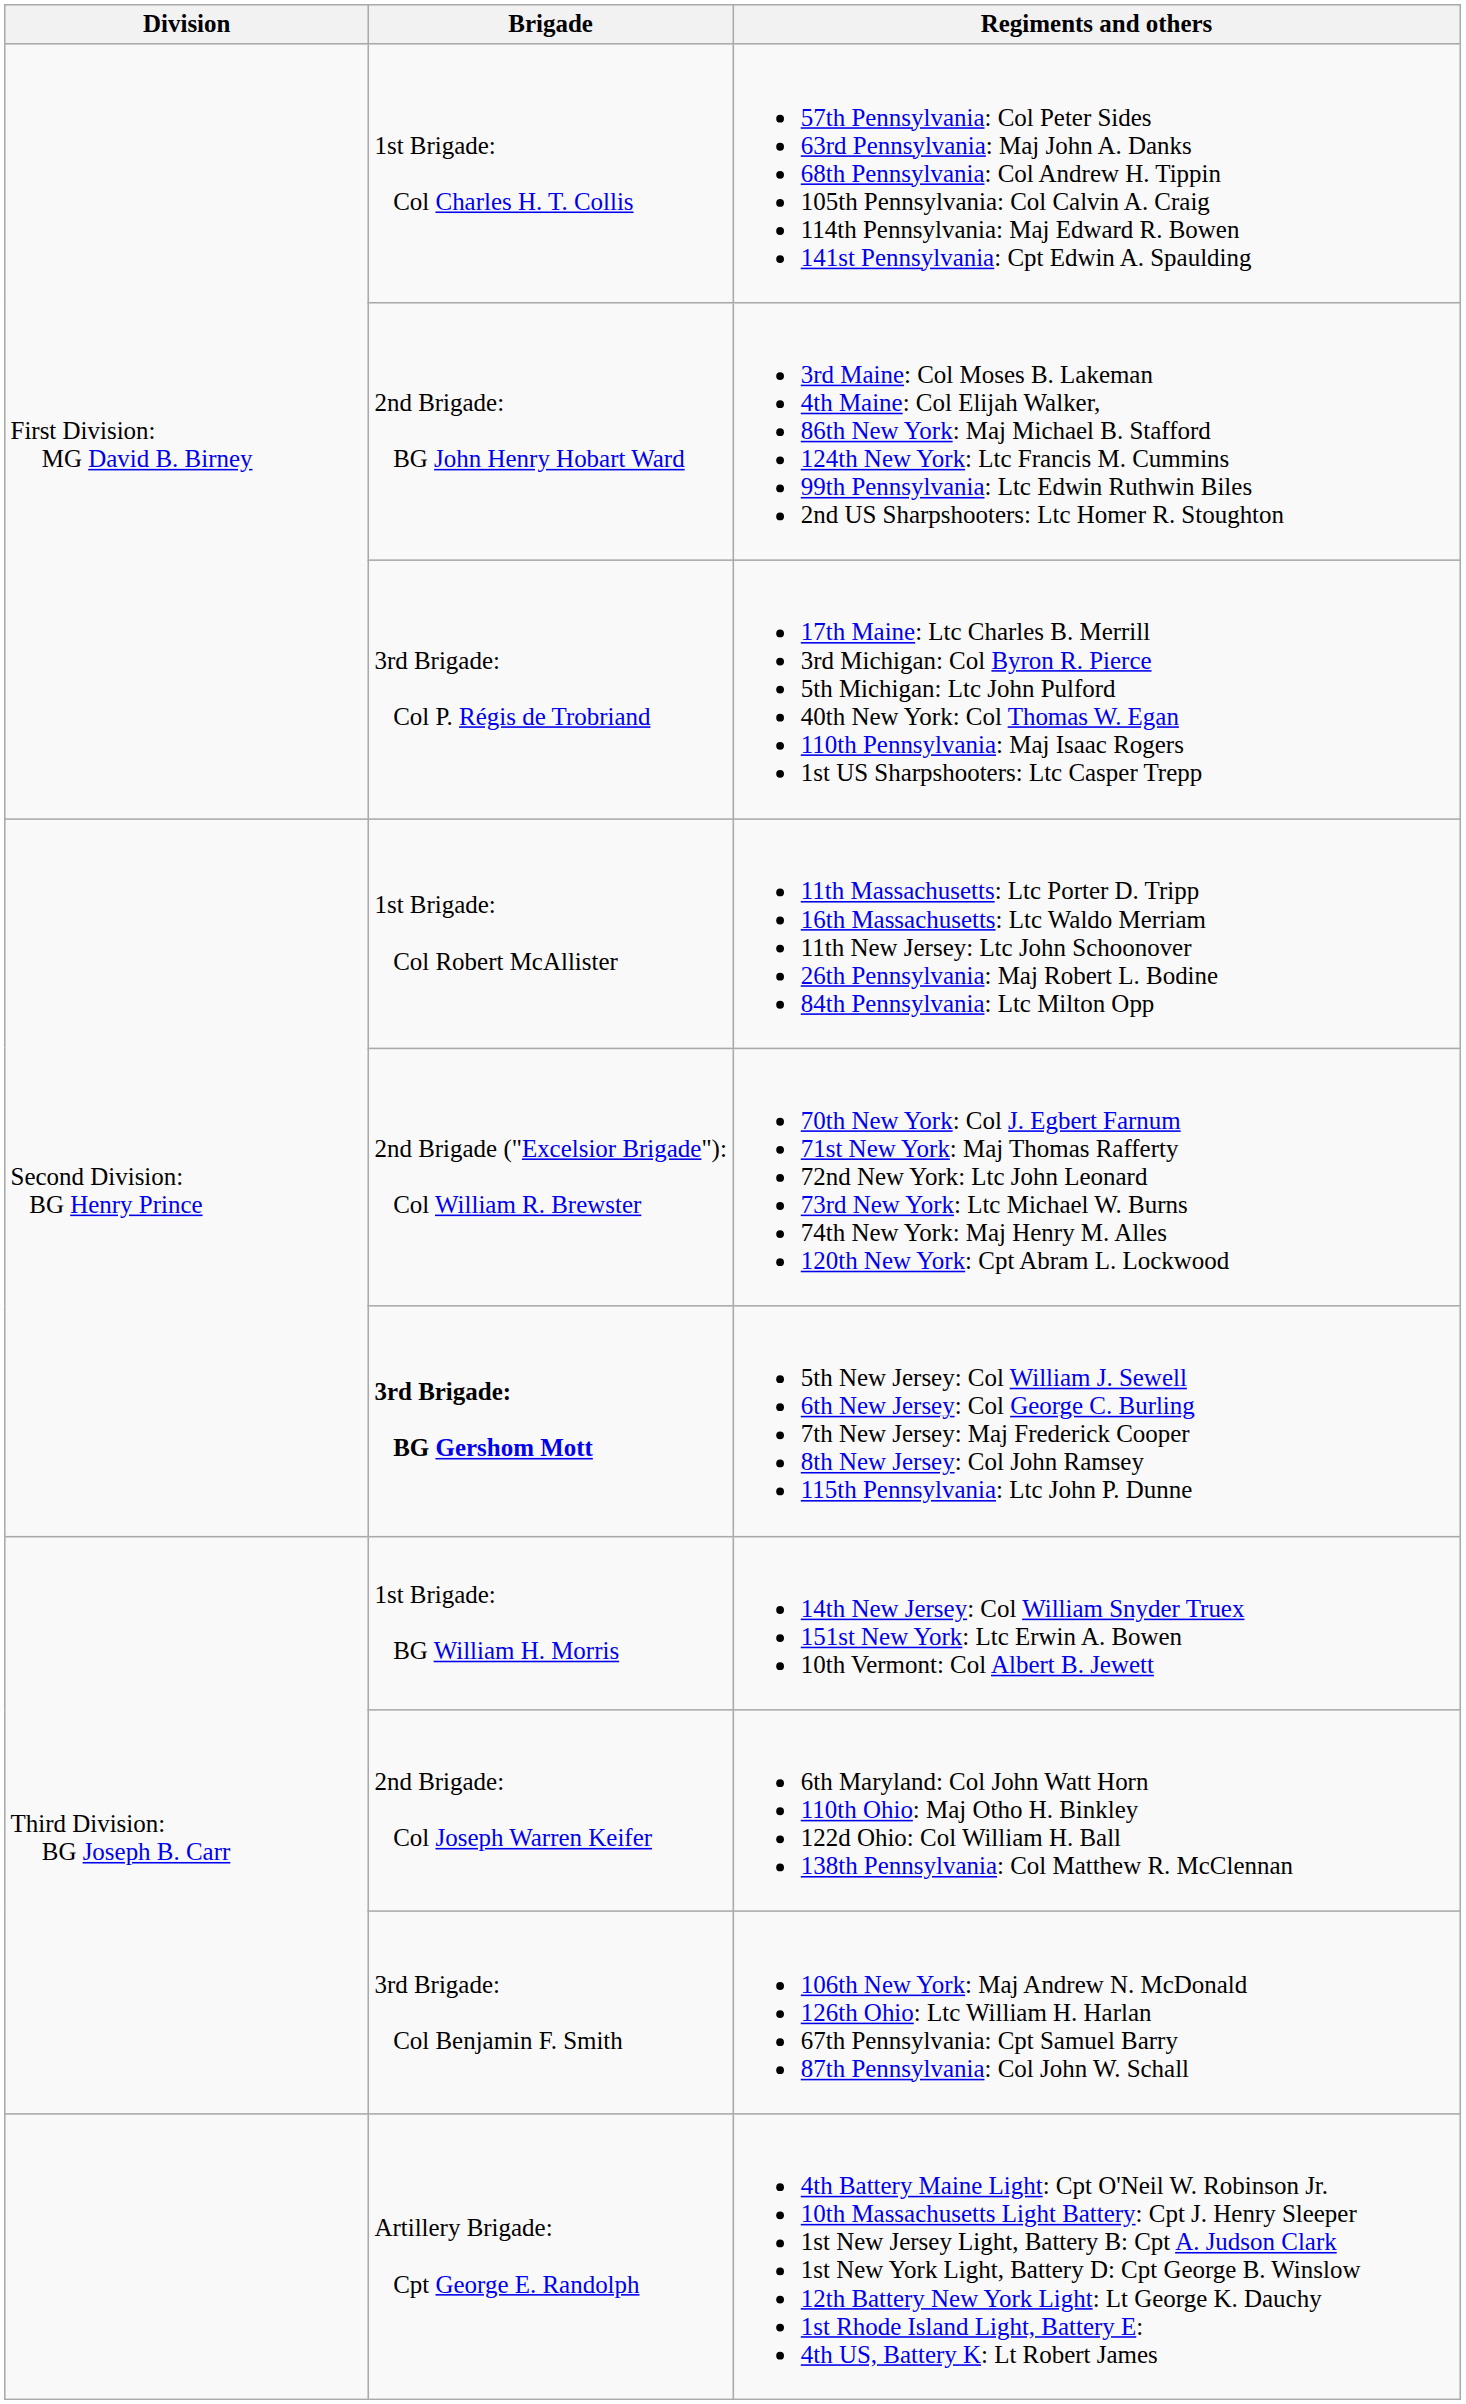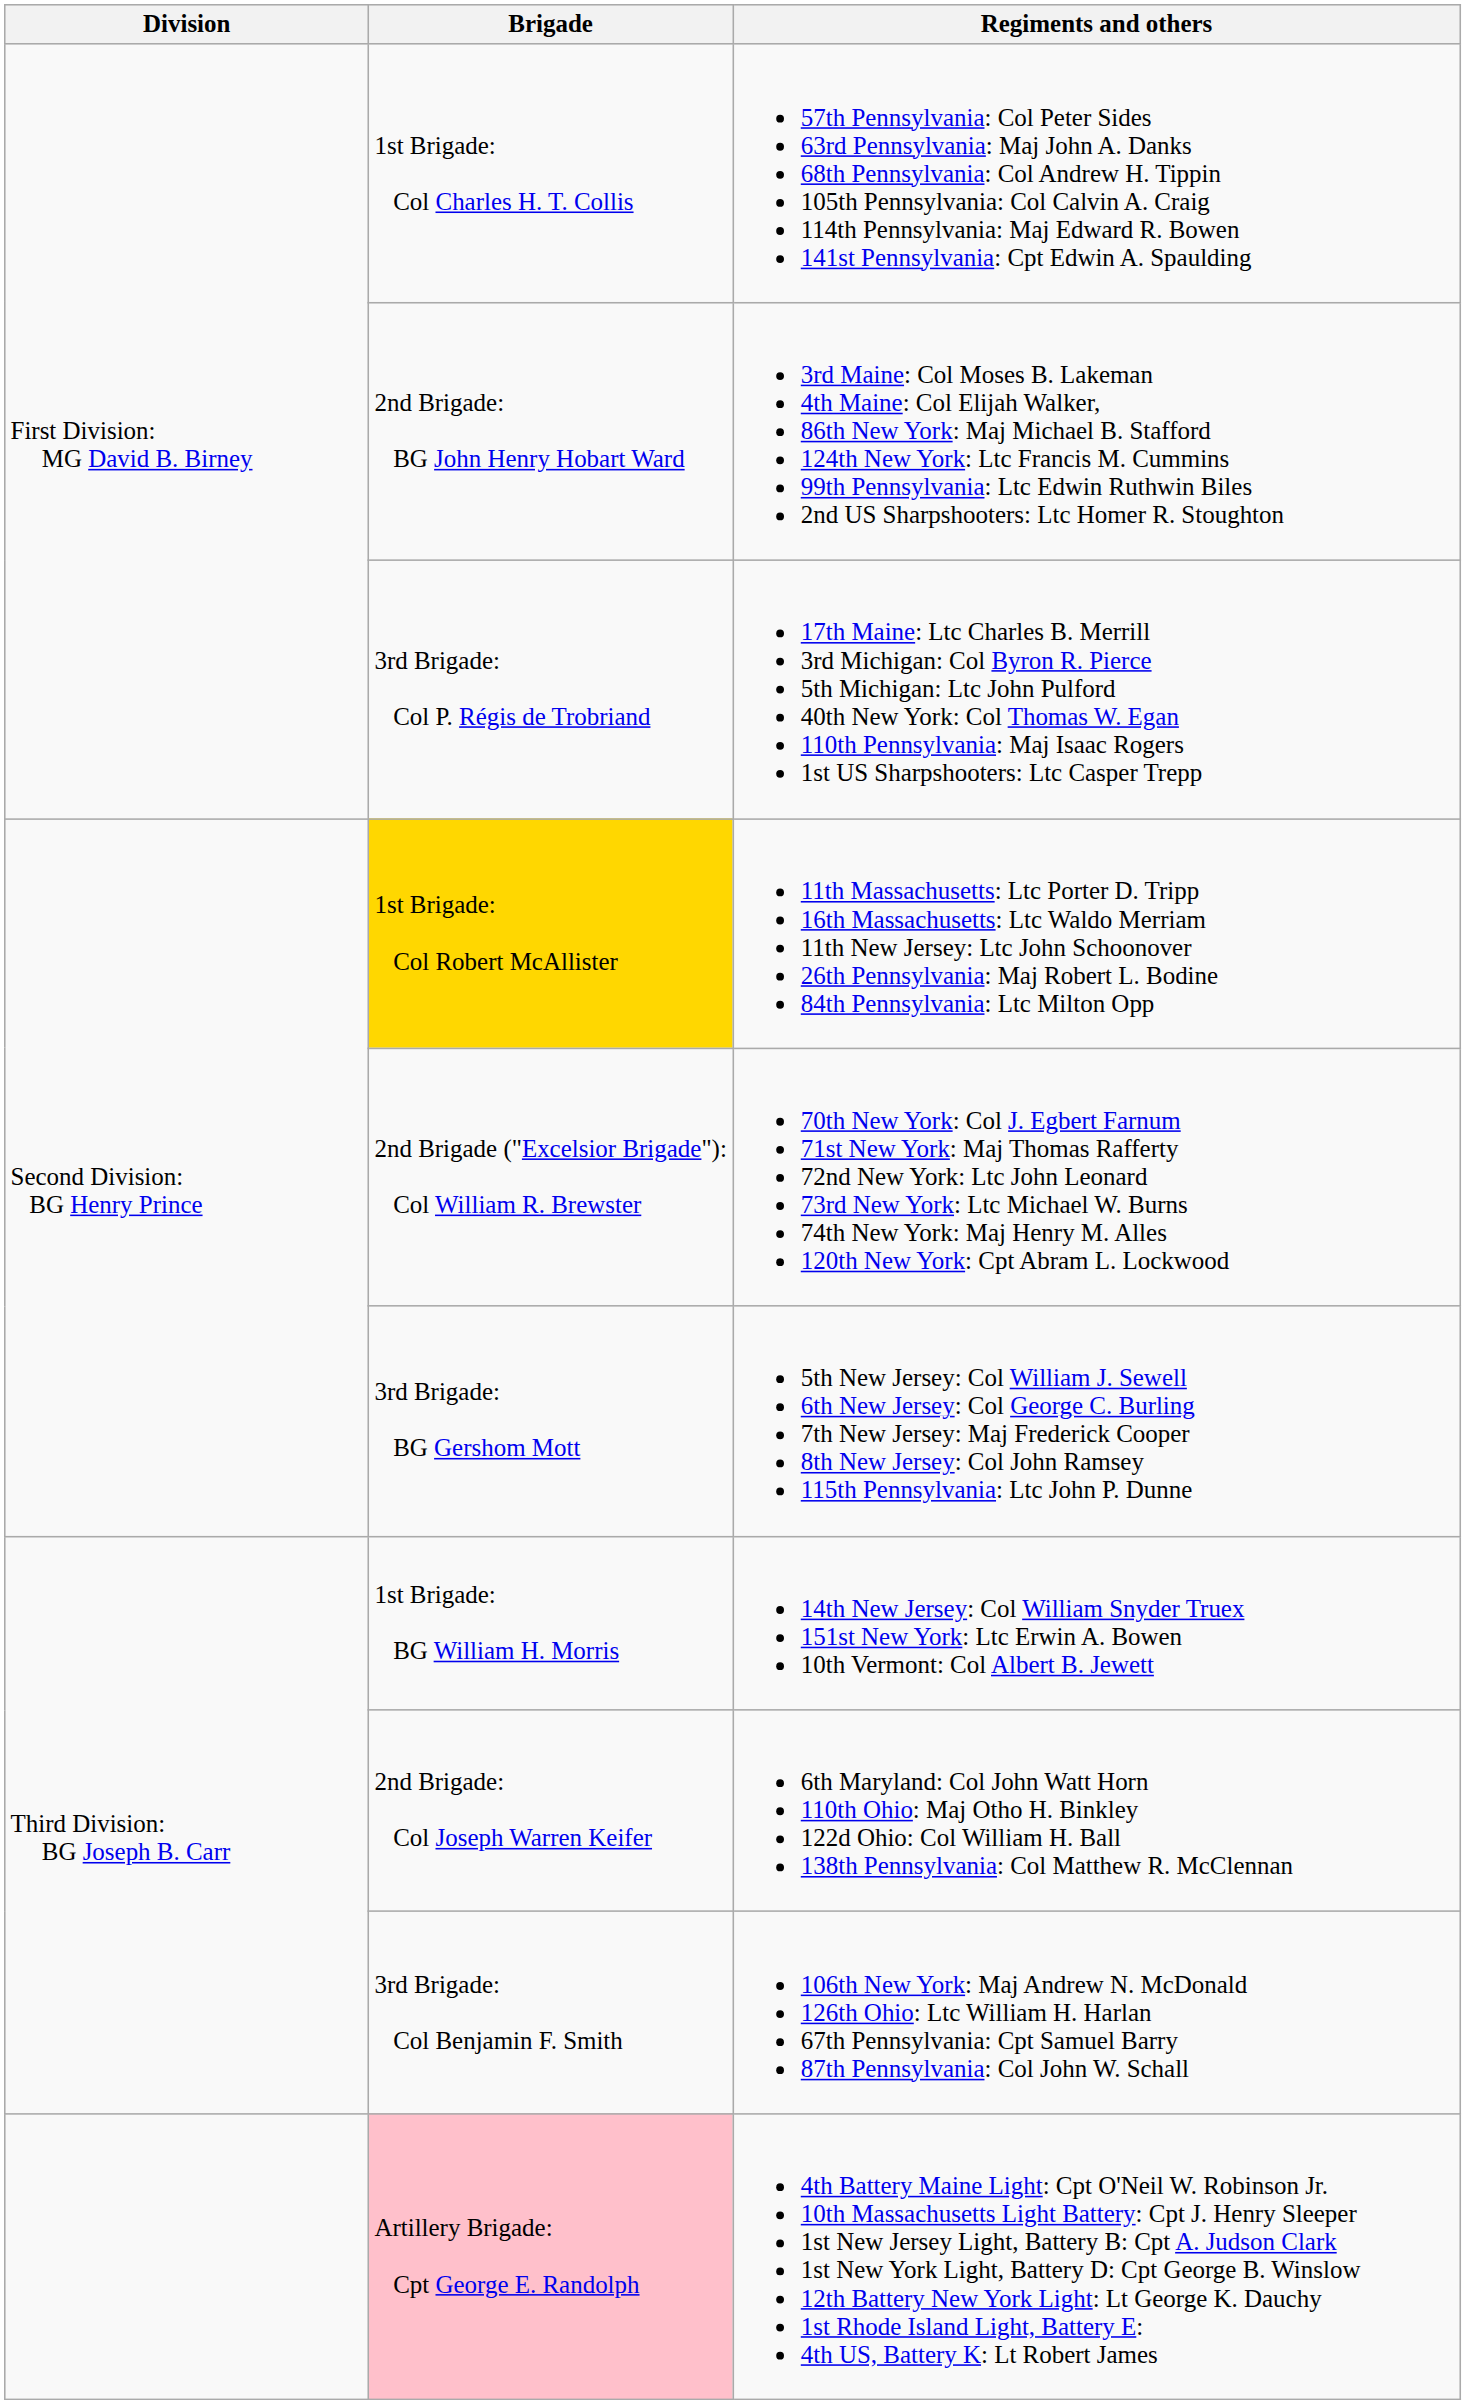(496, 932) no background -> (496, 932) gold background
(484, 1420) bold -> (477, 1420) normal
(507, 2256) no background -> (507, 2256) pink background
